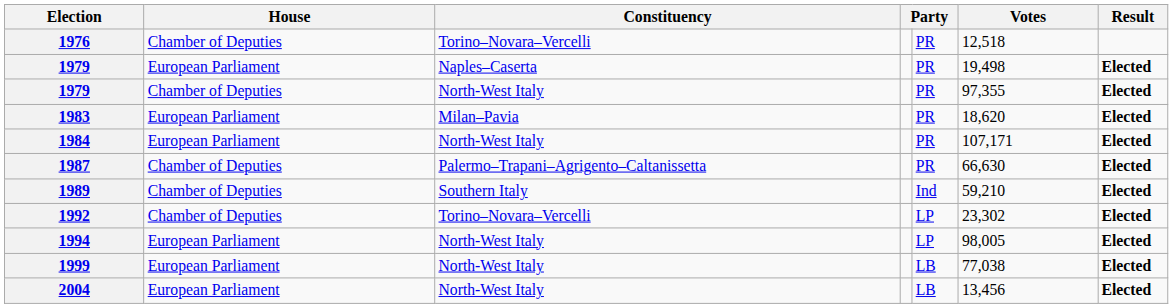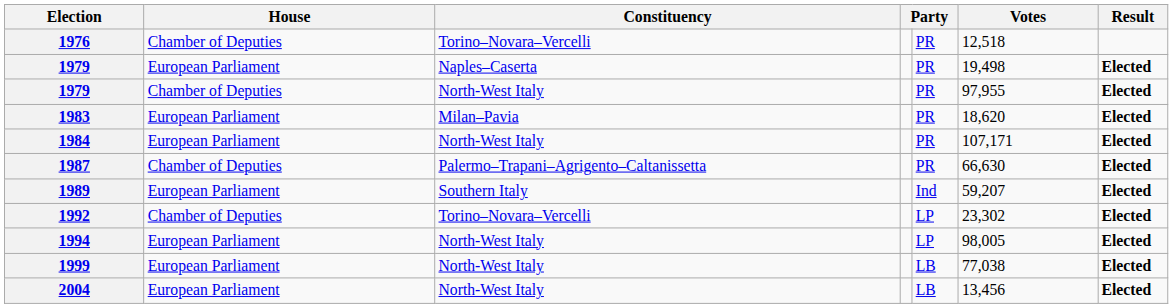(984, 91) 97,355 -> (984, 91) 97,955
(215, 191) Chamber of Deputies -> (214, 191) European Parliament
(984, 191) 59,210 -> (984, 191) 59,207
